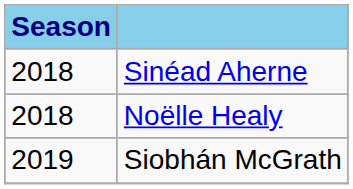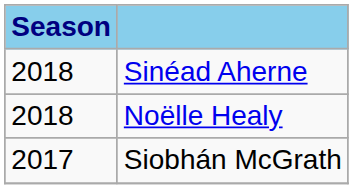(42, 159) 2019 -> (42, 159) 2017
